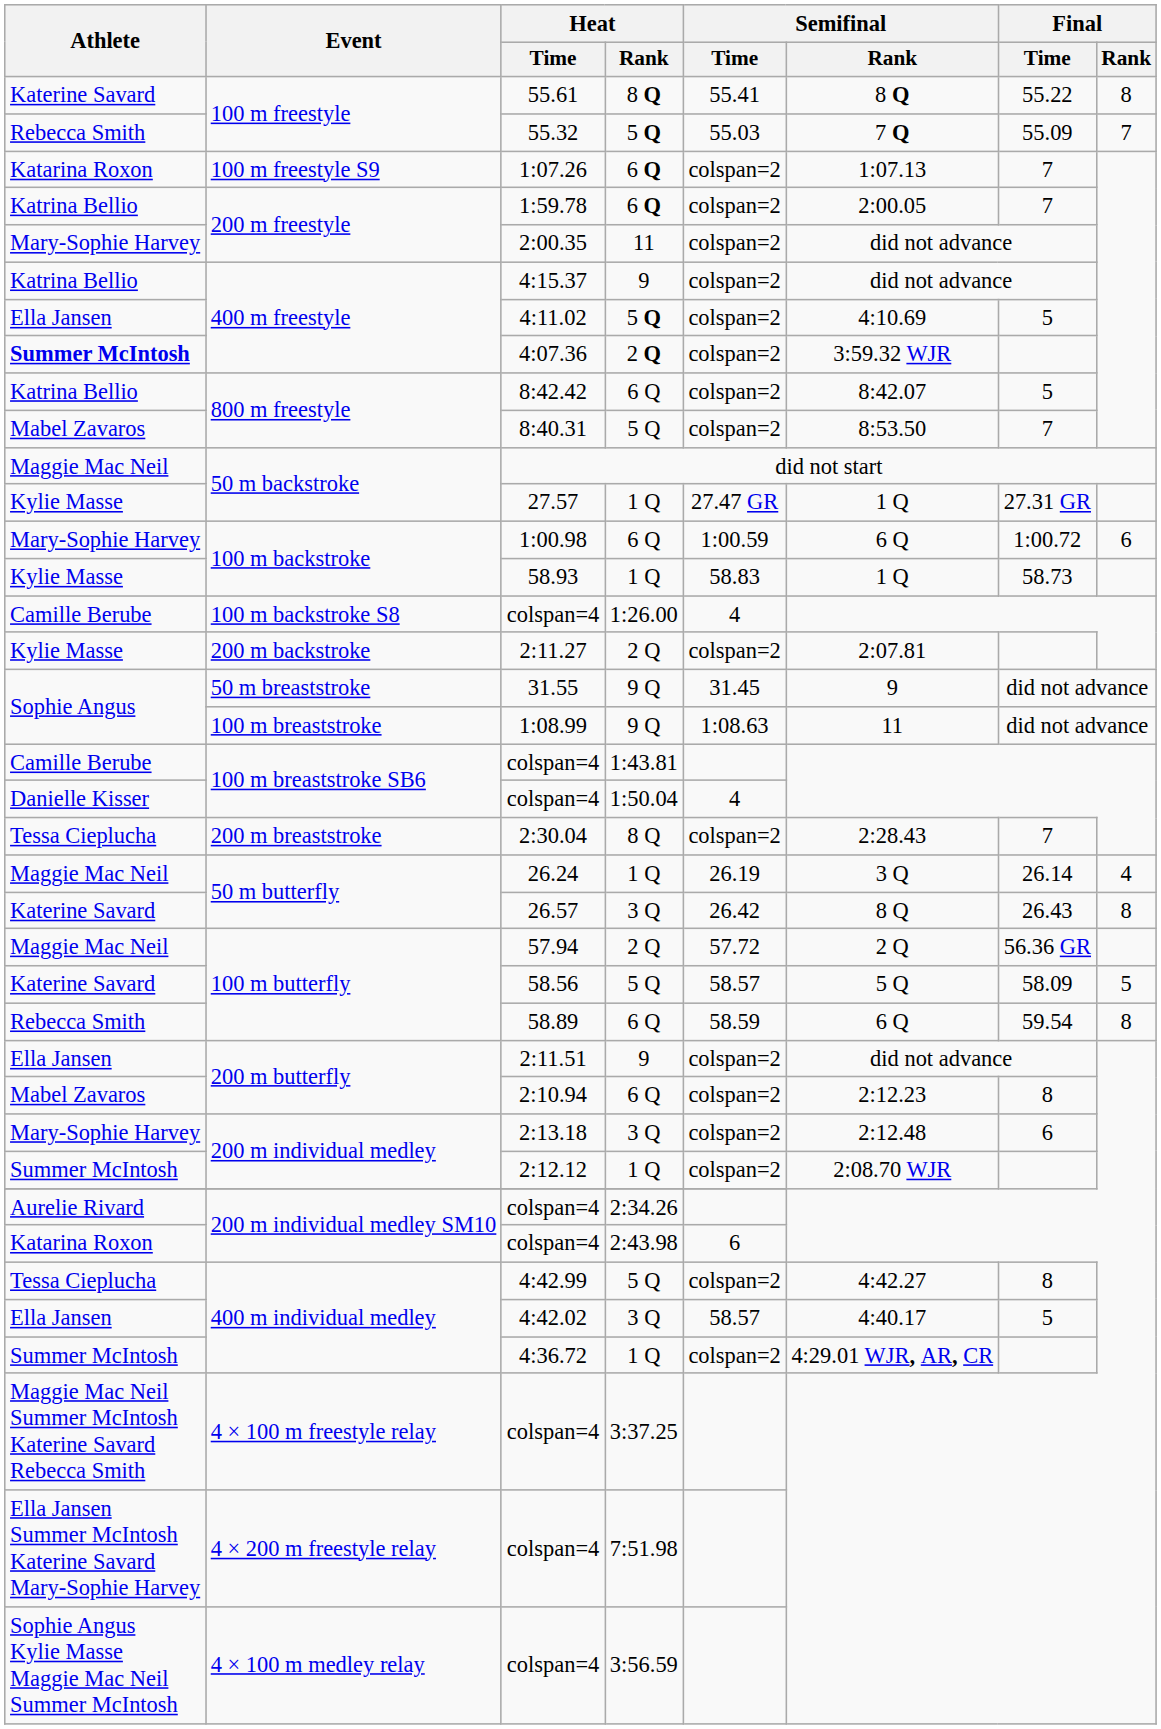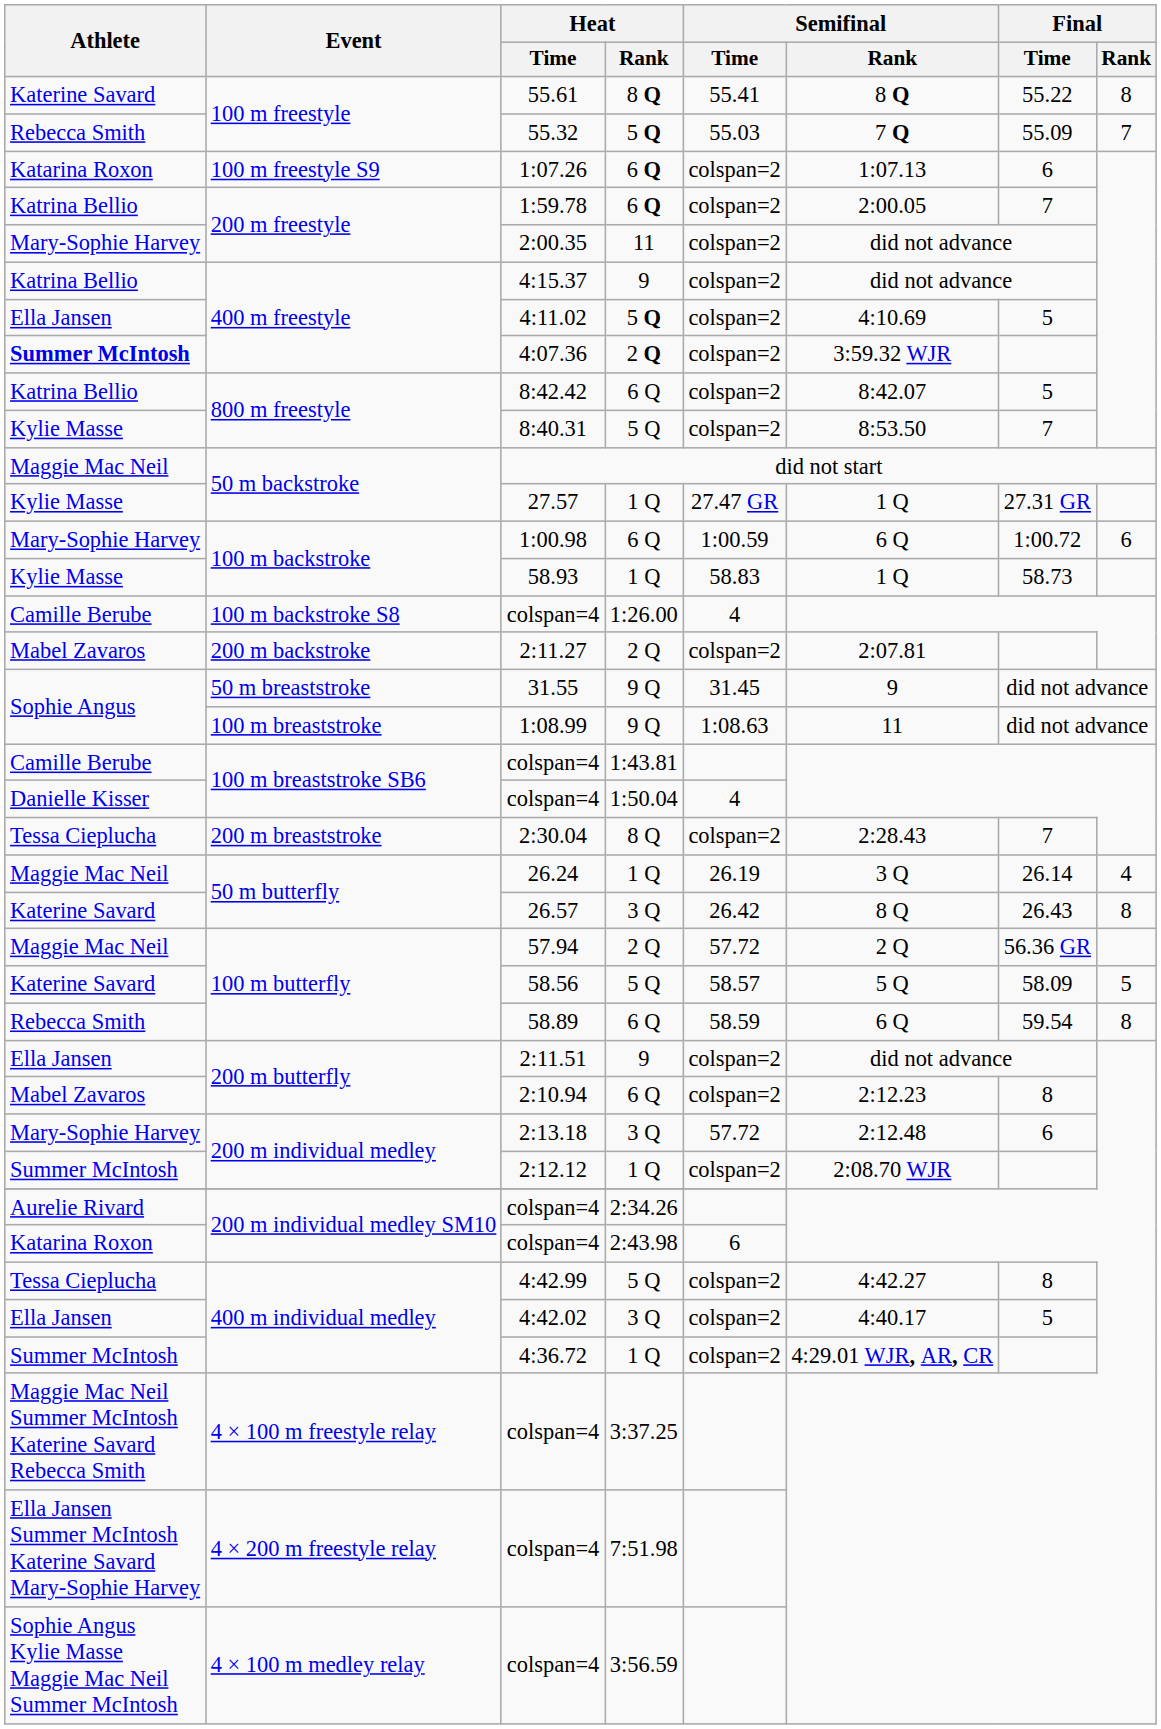(1047, 169) 7 -> (1047, 169) 6
(78, 428) Mabel Zavaros -> (66, 428) Kylie Masse
(66, 651) Kylie Masse -> (78, 651) Mabel Zavaros
(735, 1132) colspan=2 -> (735, 1132) 57.72
(735, 1318) 58.57 -> (735, 1318) colspan=2
